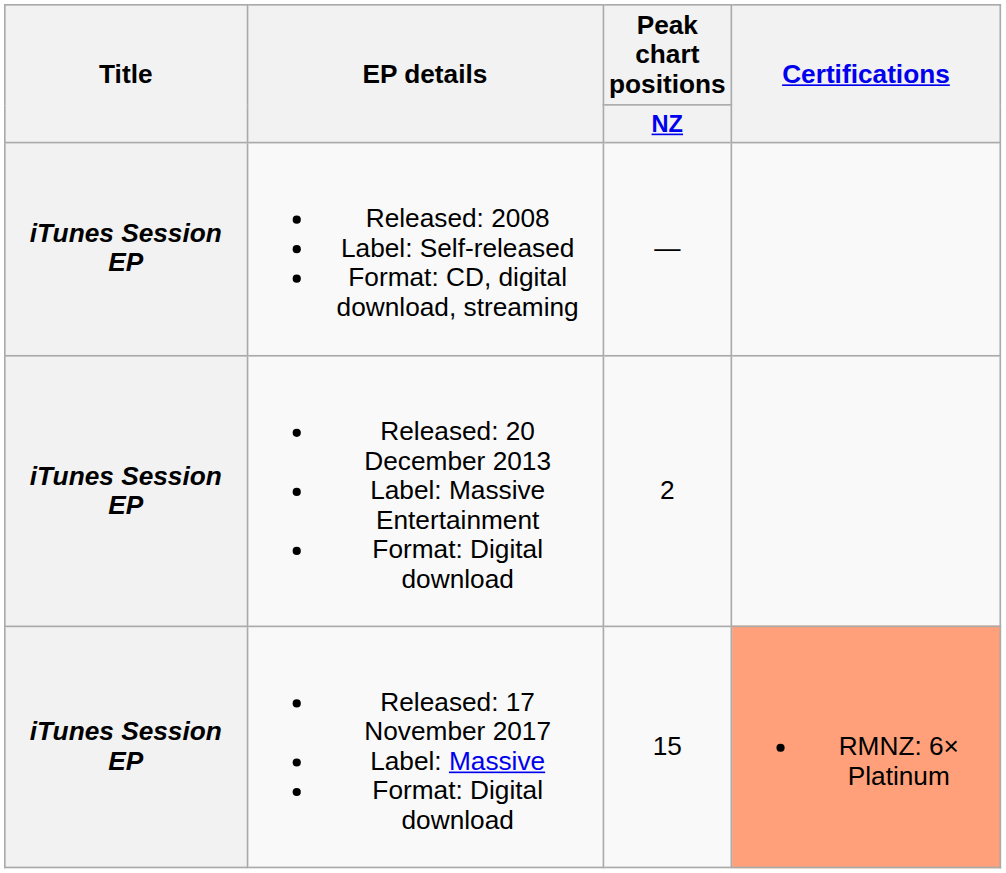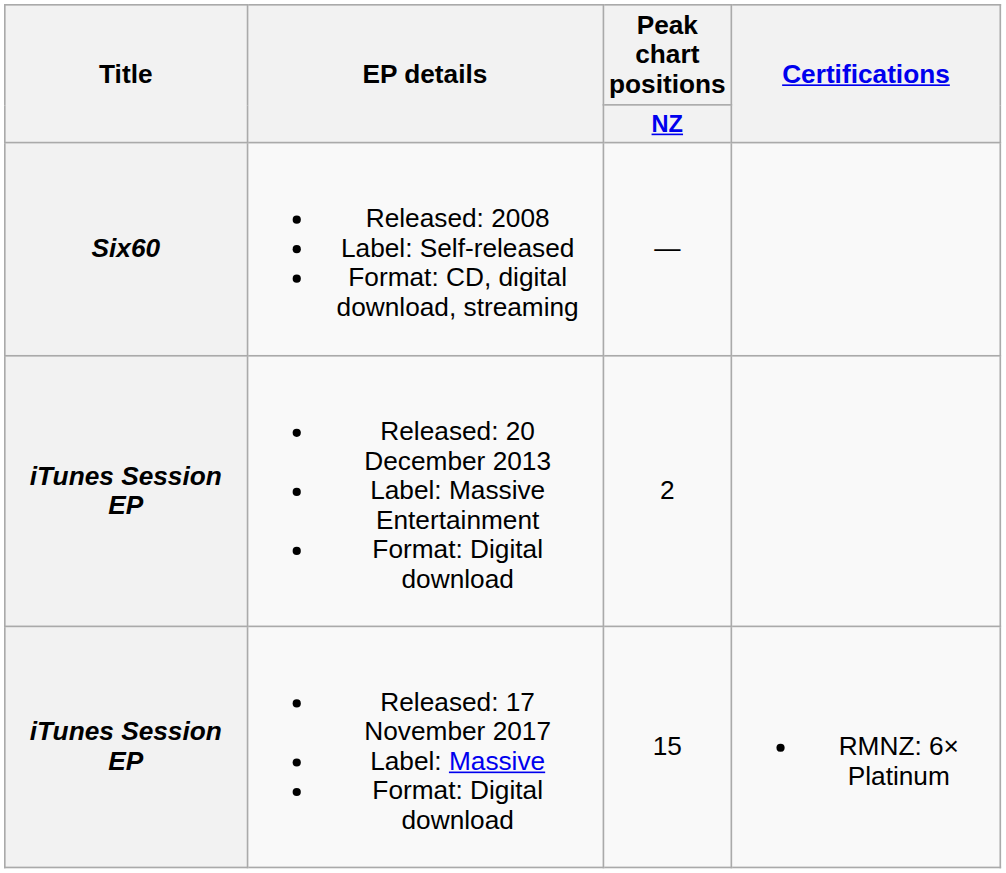(126, 248) iTunes Session EP -> (126, 248) Six60
(866, 762) lightsalmon background -> (866, 762) no background
